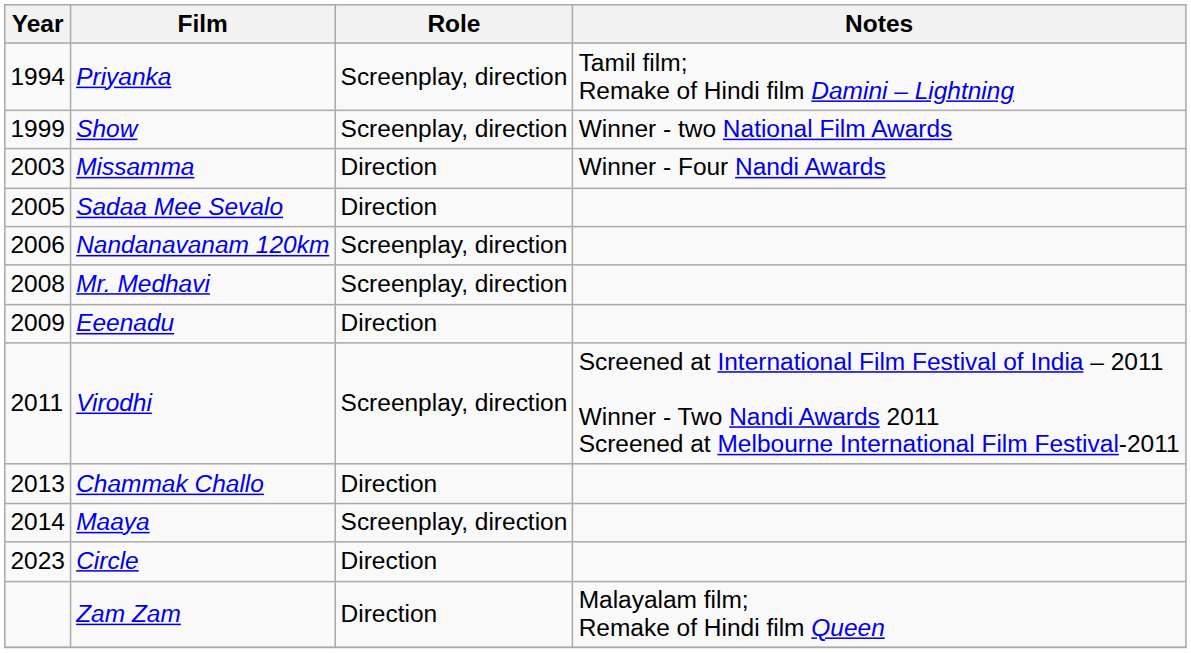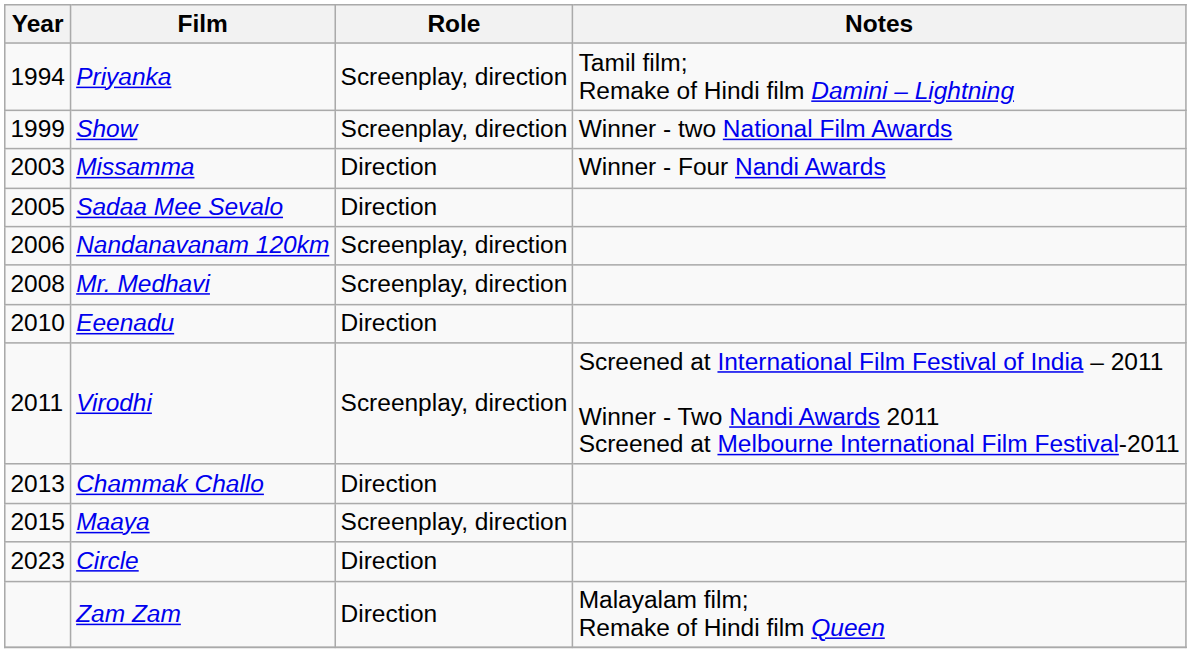(38, 323) 2009 -> (38, 323) 2010
(38, 522) 2014 -> (38, 522) 2015
